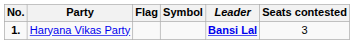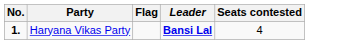- column: (183, 13)
(305, 30) 3 -> (260, 30) 4
